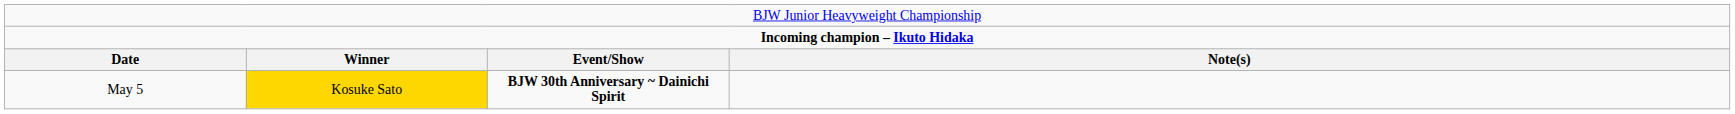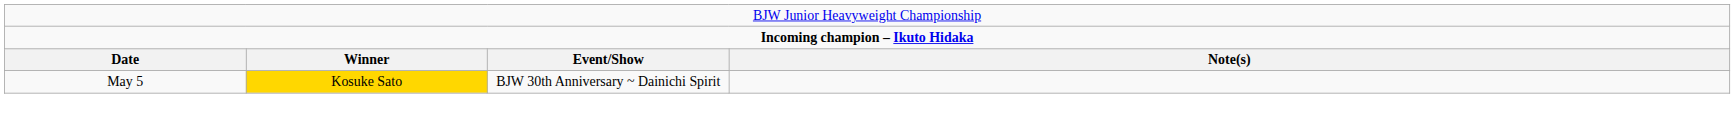(608, 89) bold -> (608, 81) normal
